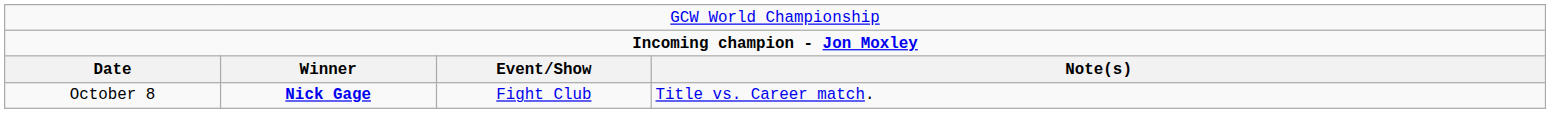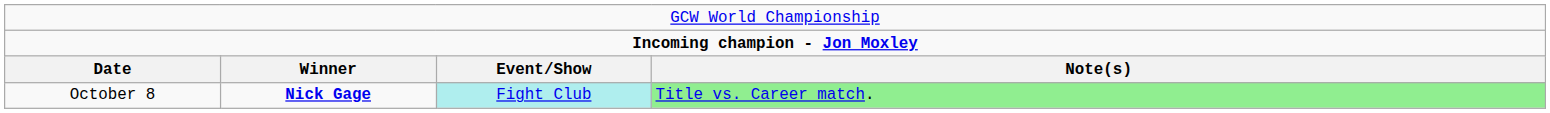(544, 95) no background -> (544, 95) paleturquoise background
(765, 95) no background -> (765, 95) lightgreen background
